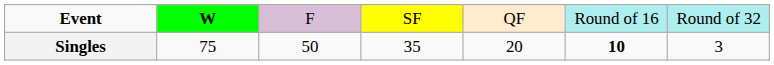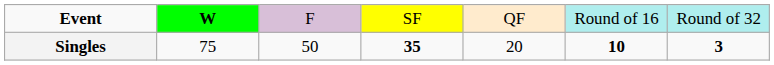(412, 46) normal -> (412, 46) bold
(719, 46) normal -> (719, 46) bold
